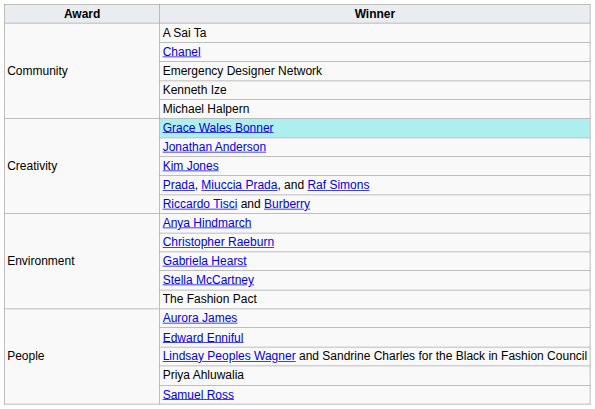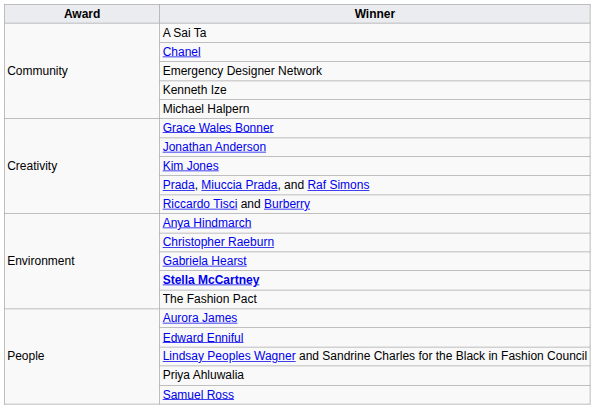(218, 128) paleturquoise background -> (218, 128) no background
(208, 280) normal -> (211, 280) bold
